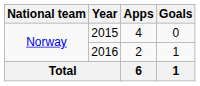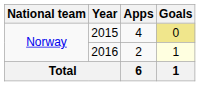(176, 33) no background -> (176, 33) khaki background
(176, 52) no background -> (176, 52) lightyellow background
